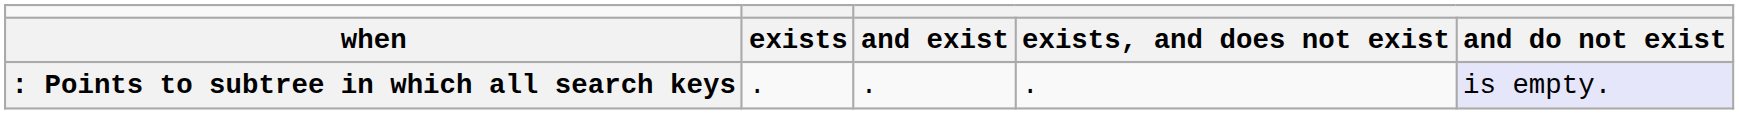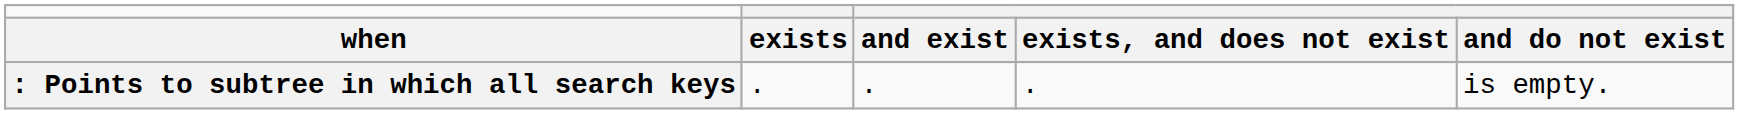(1537, 85) lavender background -> (1537, 85) no background
